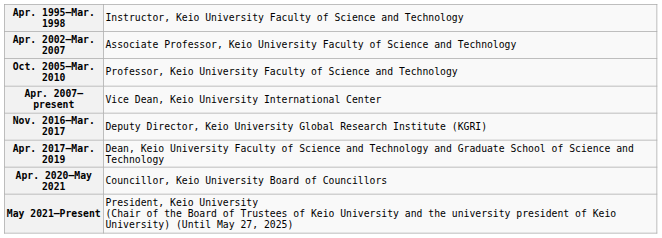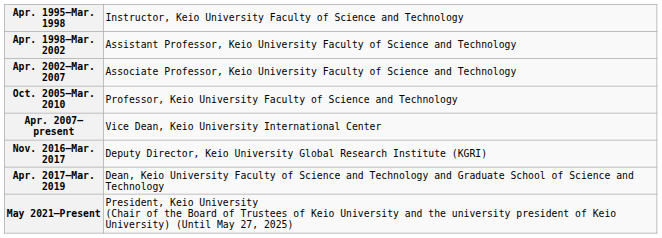+ row: (54, 45)
- row: (54, 181)
